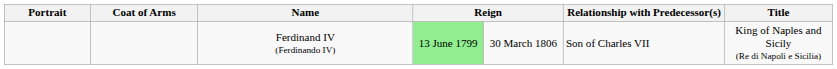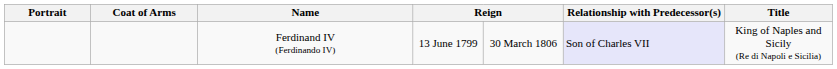(448, 43) lightgreen background -> (448, 43) no background
(608, 43) no background -> (608, 43) lavender background
